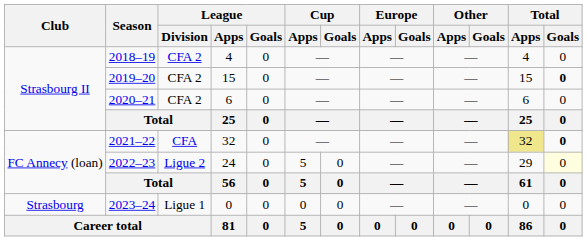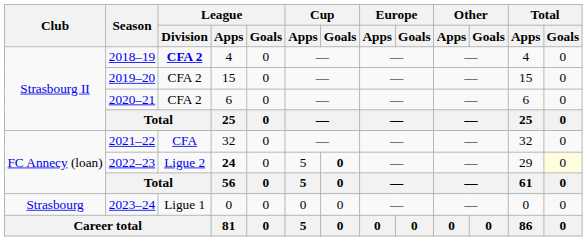(185, 57) normal -> (185, 57) bold
(563, 78) bold -> (563, 78) normal
(526, 141) khaki background -> (526, 141) no background
(563, 141) bold -> (563, 141) normal
(229, 162) normal -> (229, 162) bold
(340, 162) normal -> (340, 162) bold
